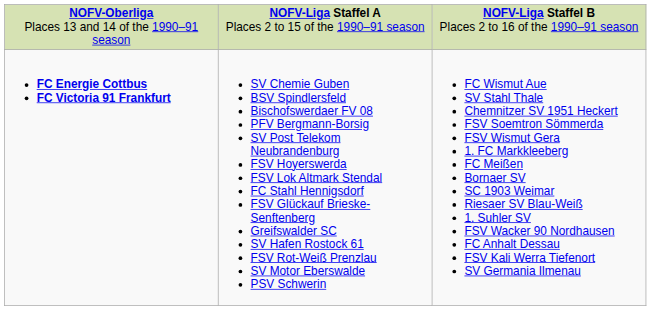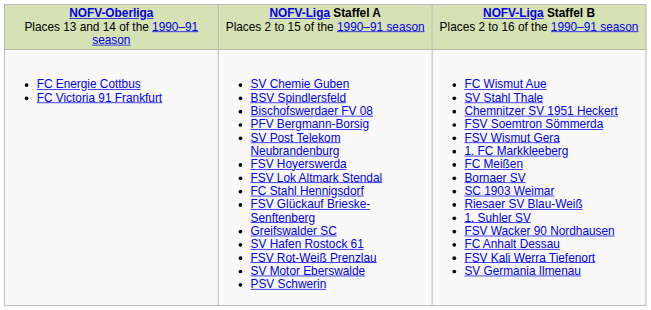(111, 91) bold -> (111, 91) normal
